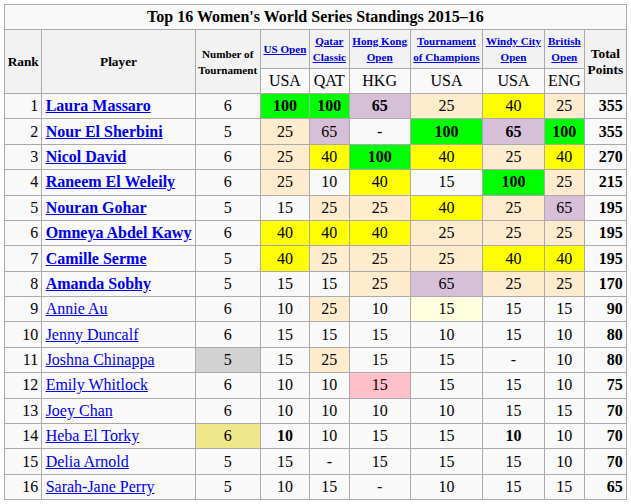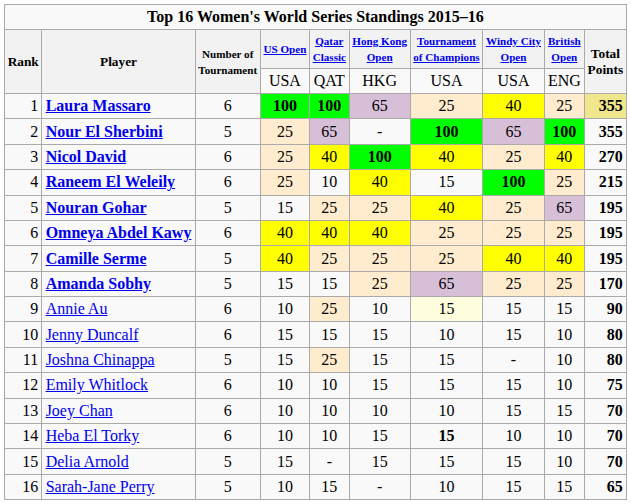(380, 106) bold -> (380, 106) normal
(611, 106) no background -> (611, 106) khaki background
(514, 131) bold -> (514, 131) normal
(228, 360) lightgrey background -> (228, 360) no background
(380, 385) pink background -> (380, 385) no background
(228, 436) khaki background -> (228, 436) no background
(285, 436) bold -> (285, 436) normal
(446, 436) normal -> (446, 436) bold
(514, 436) bold -> (514, 436) normal
